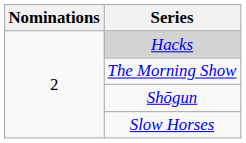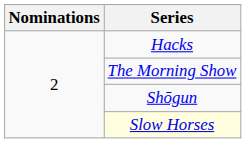(172, 44) lightgrey background -> (172, 44) no background
(172, 124) no background -> (172, 124) lightyellow background
